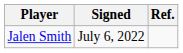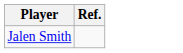- column: (111, 15)
